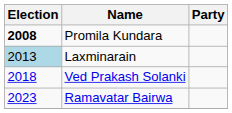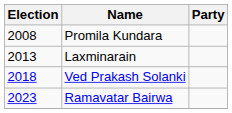(22, 35) bold -> (22, 35) normal
(22, 56) lightblue background -> (22, 56) no background
